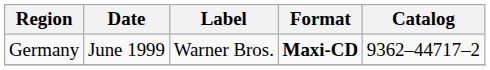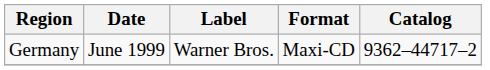(320, 49) bold -> (319, 49) normal
